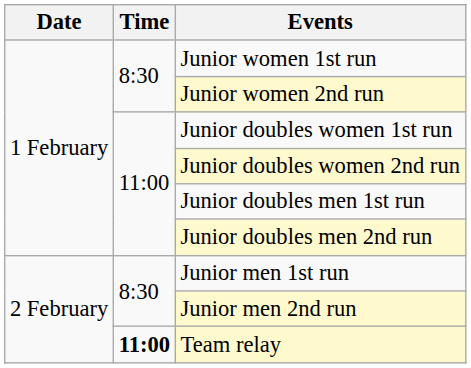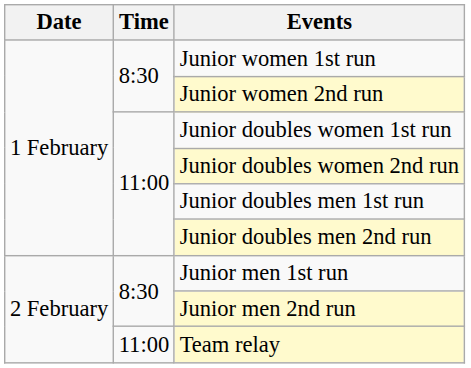(144, 344) bold -> (144, 344) normal
